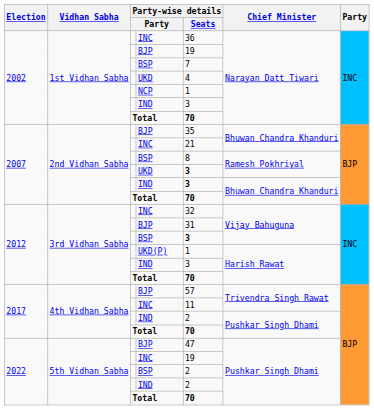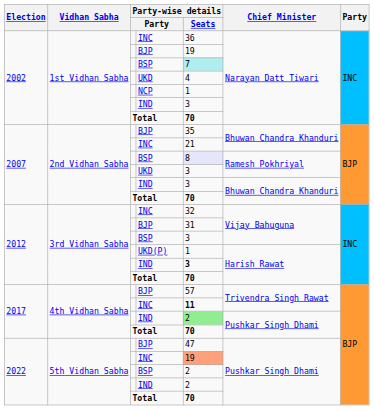(187, 64) no background -> (187, 64) paleturquoise background
(187, 158) no background -> (187, 158) lavender background
(187, 171) bold -> (187, 171) normal
(187, 185) bold -> (187, 185) normal
(187, 238) bold -> (187, 238) normal
(187, 265) normal -> (187, 265) bold
(190, 305) normal -> (190, 305) bold
(187, 318) no background -> (187, 318) lightgreen background
(190, 358) no background -> (190, 358) lightsalmon background
